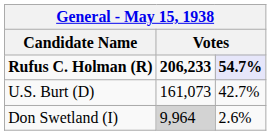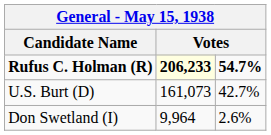(186, 67) no background -> (186, 67) lightyellow background
(240, 67) lavender background -> (240, 67) no background
(178, 117) lightgrey background -> (178, 117) no background
